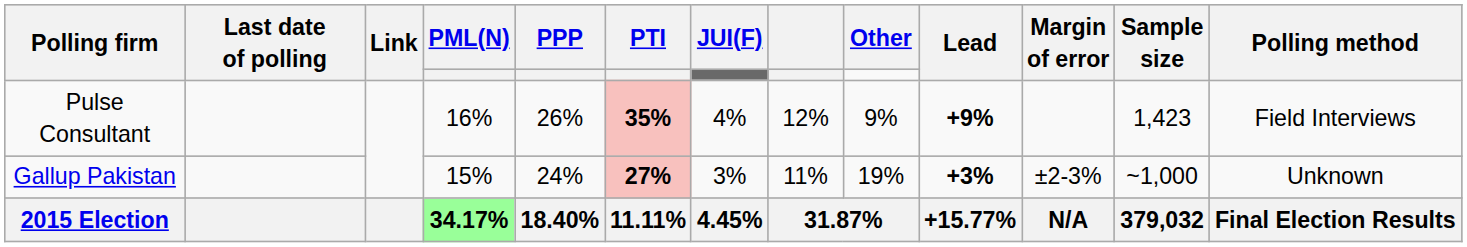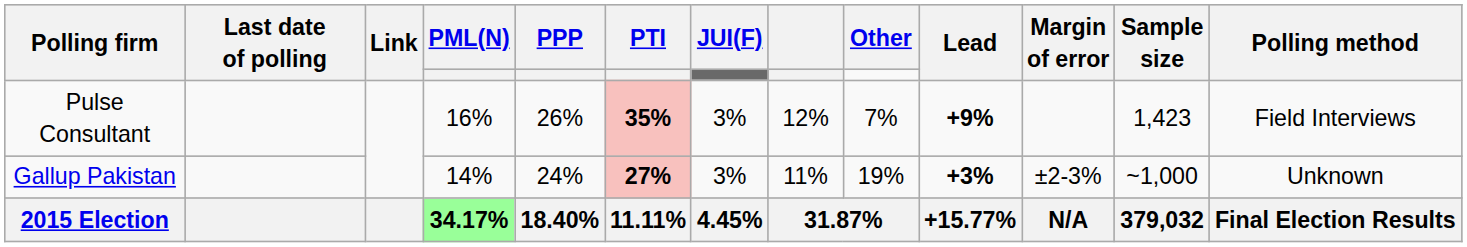(730, 118) 4% -> (730, 118) 3%
(881, 118) 9% -> (881, 118) 7%
(469, 177) 15% -> (469, 177) 14%
